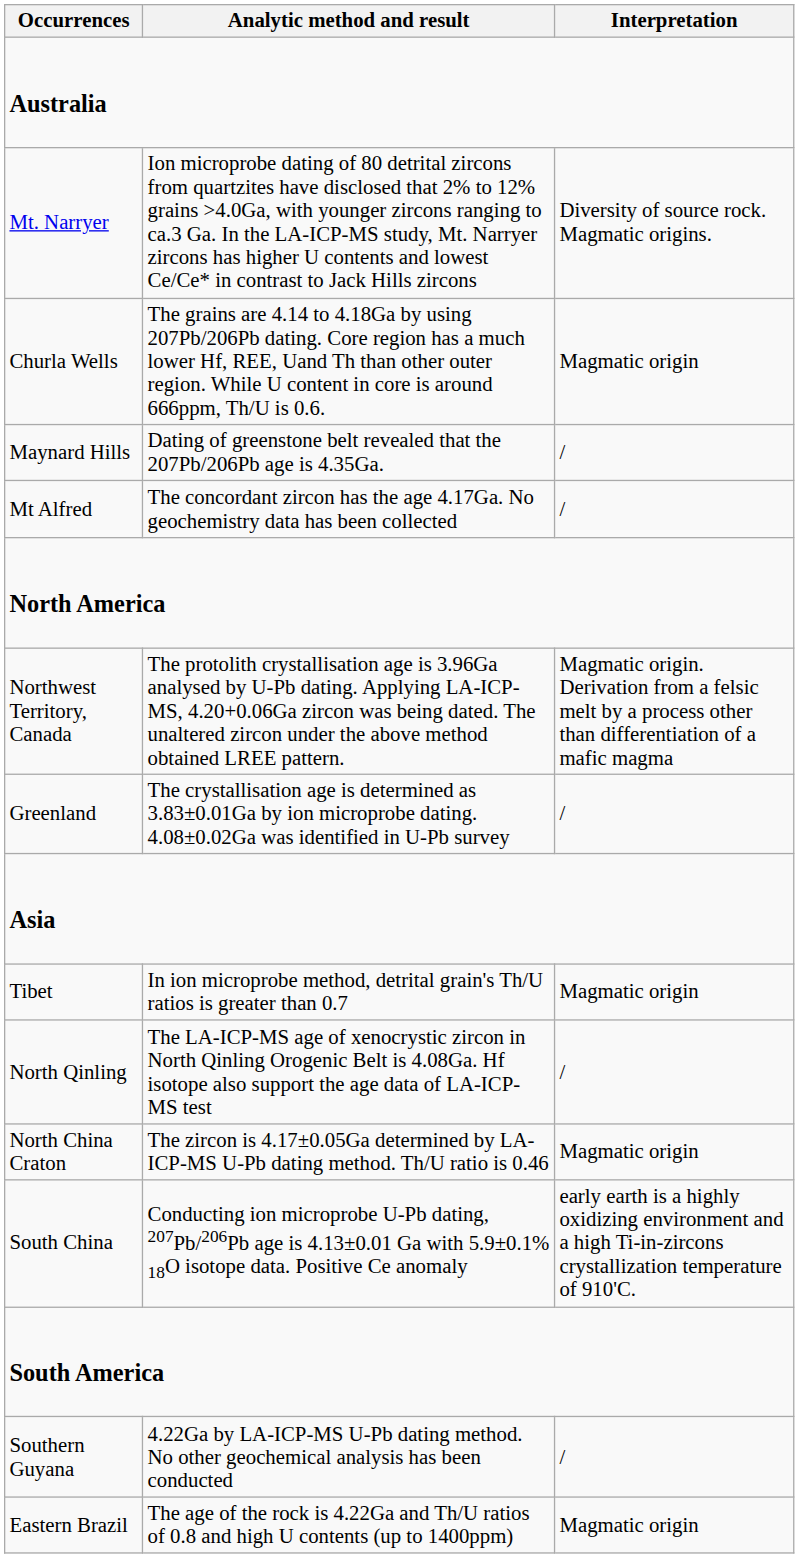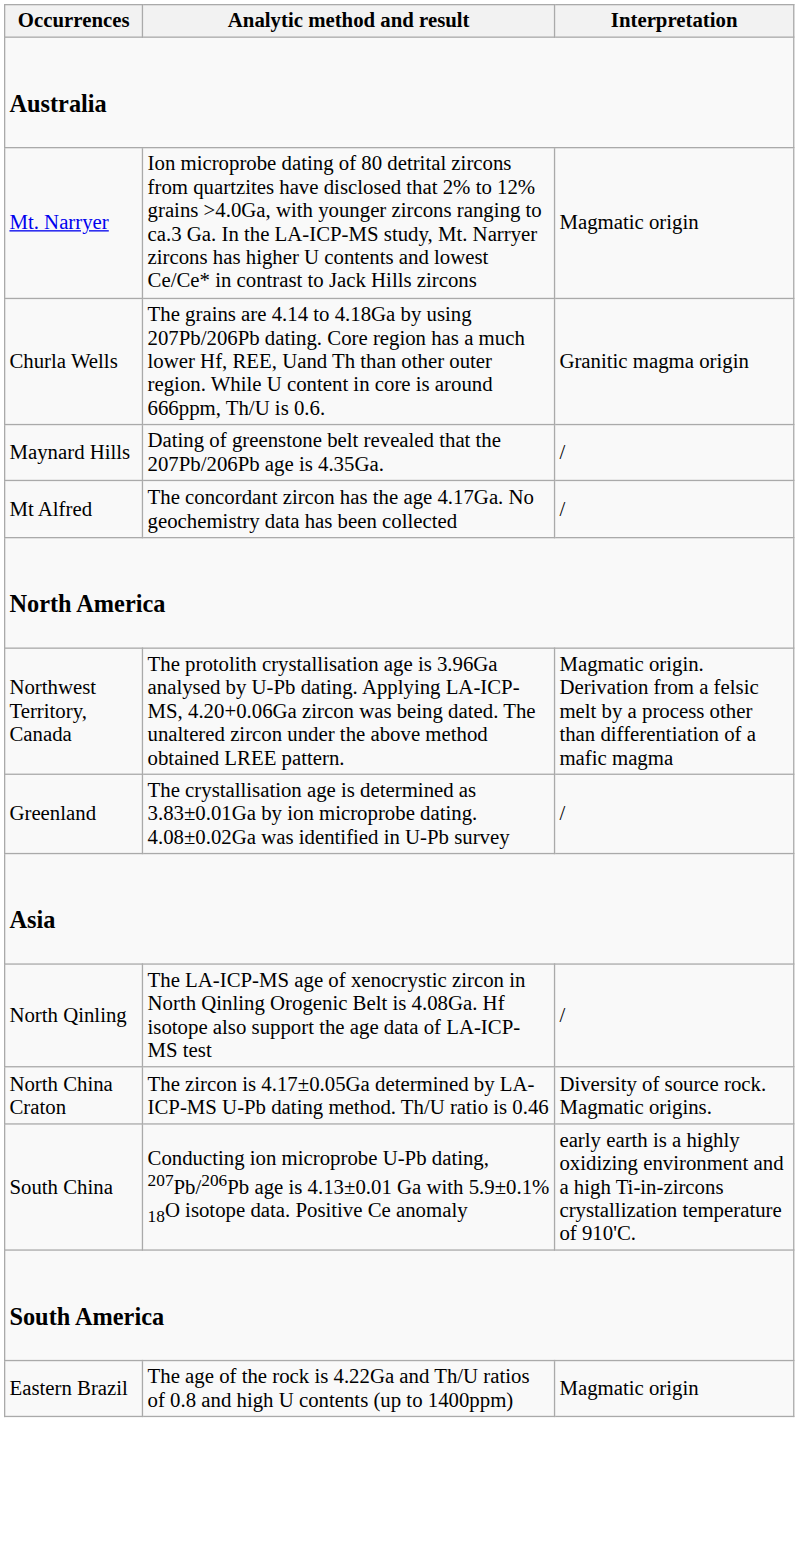(663, 222) Diversity of source rock. Magmatic origins. -> (629, 222) Magmatic origin
(629, 361) Magmatic origin -> (654, 361) Granitic magma origin
- row: (31, 992)
(629, 1151) Magmatic origin -> (663, 1095) Diversity of source rock. Magmatic origins.
- row: (47, 1456)
